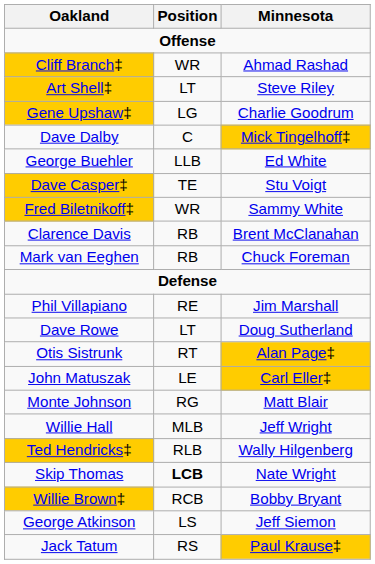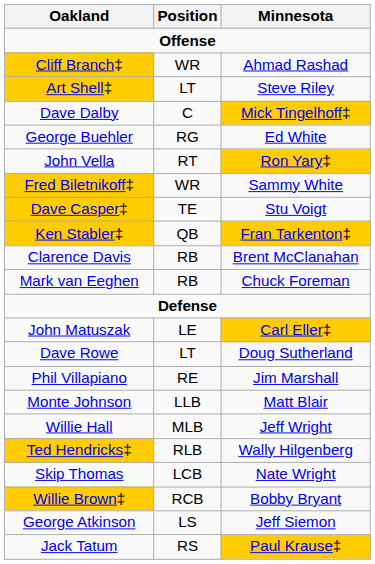- row: (79, 112)
(187, 161) LLB -> (187, 137) RG
+ row: (79, 161)
rows swapped: (79, 185) <-> (79, 209)
+ row: (79, 233)
rows swapped: (79, 378) <-> (79, 305)
- row: (79, 354)
(187, 402) RG -> (187, 402) LLB
(187, 474) bold -> (187, 474) normal
